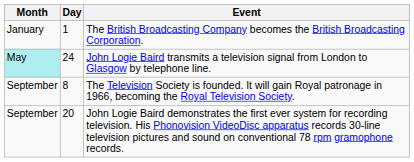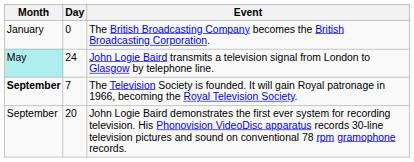(65, 29) 1 -> (68, 29) 0
(32, 85) normal -> (34, 85) bold
(65, 85) 8 -> (68, 85) 7
